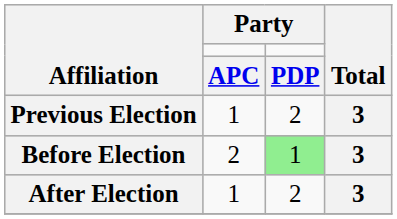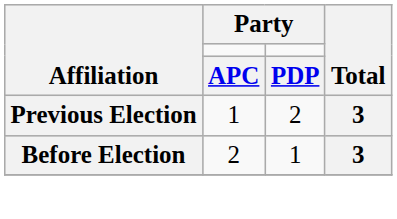(295, 154) lightgreen background -> (295, 154) no background
- row: (104, 194)
